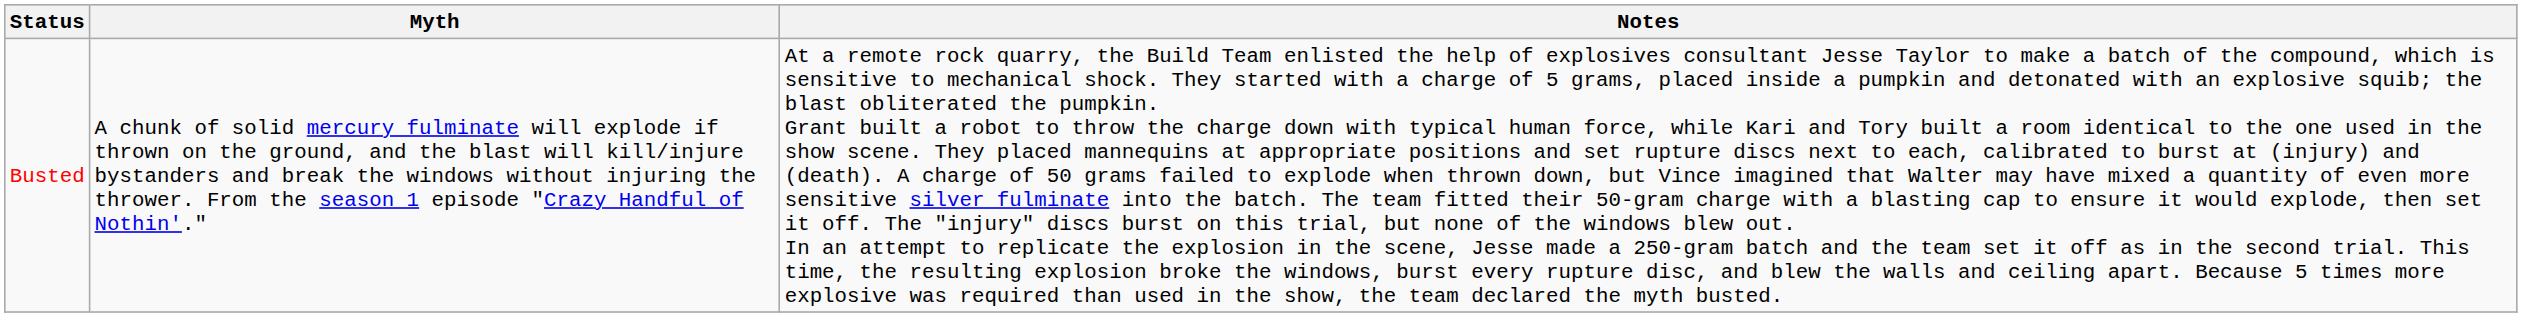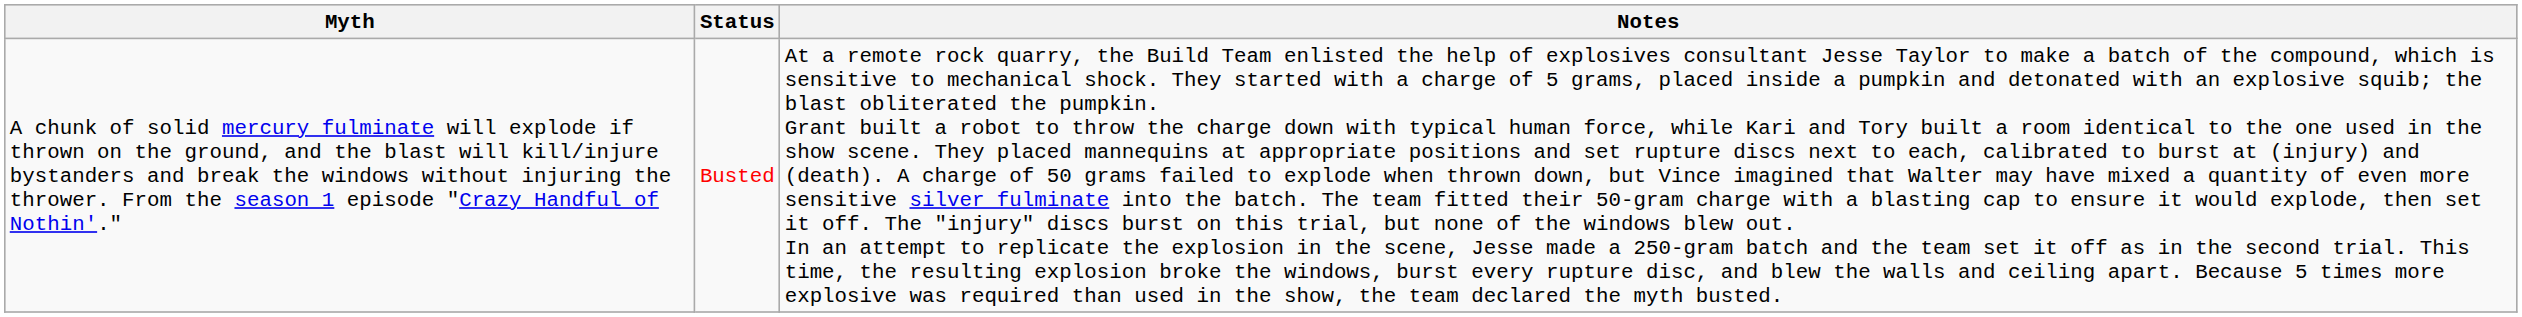columns swapped: (435, 22) <-> (47, 22)
